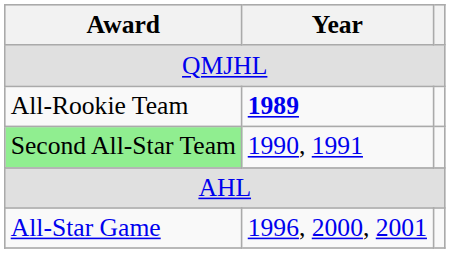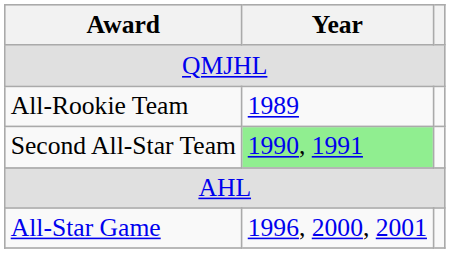(273, 106) bold -> (273, 106) normal
(123, 146) lightgreen background -> (123, 146) no background
(305, 146) no background -> (305, 146) lightgreen background
